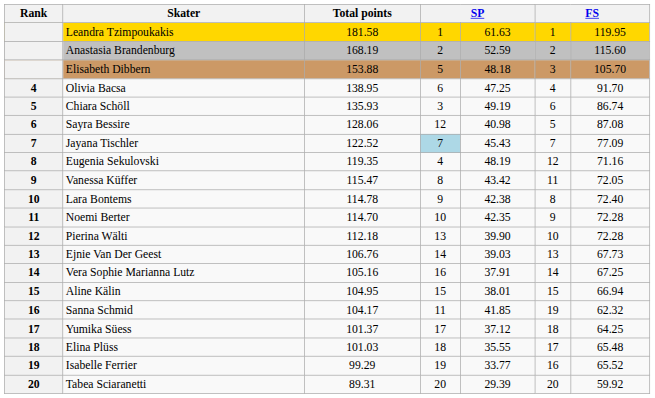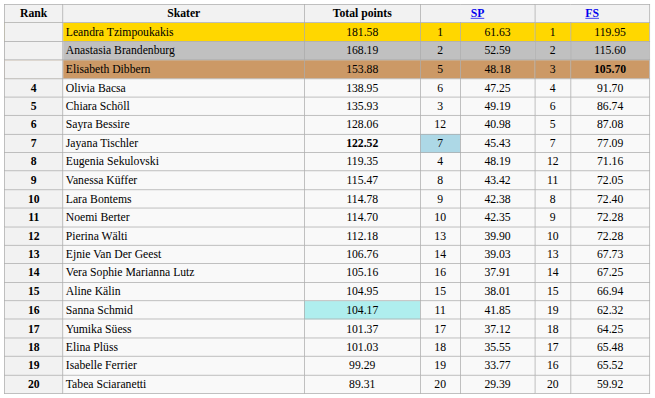(610, 69) normal -> (610, 69) bold
(362, 143) normal -> (362, 143) bold
(362, 310) no background -> (362, 310) paleturquoise background
